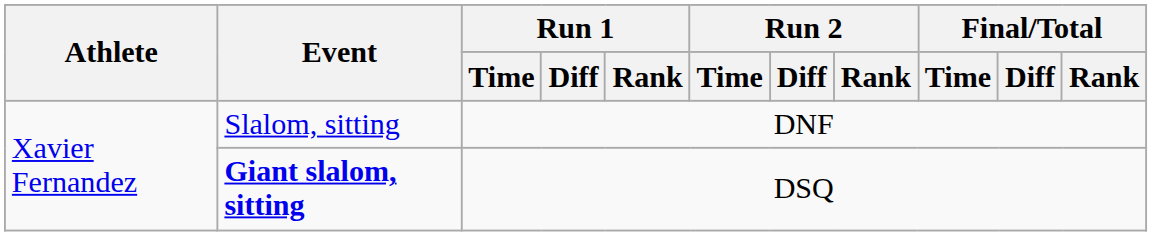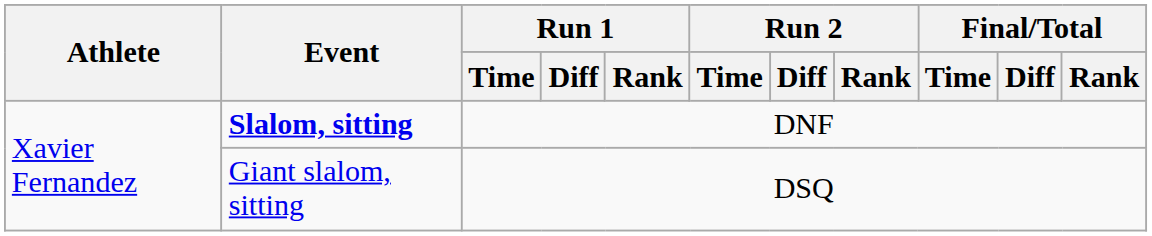(312, 123) normal -> (321, 123) bold
(310, 188) bold -> (310, 188) normal
